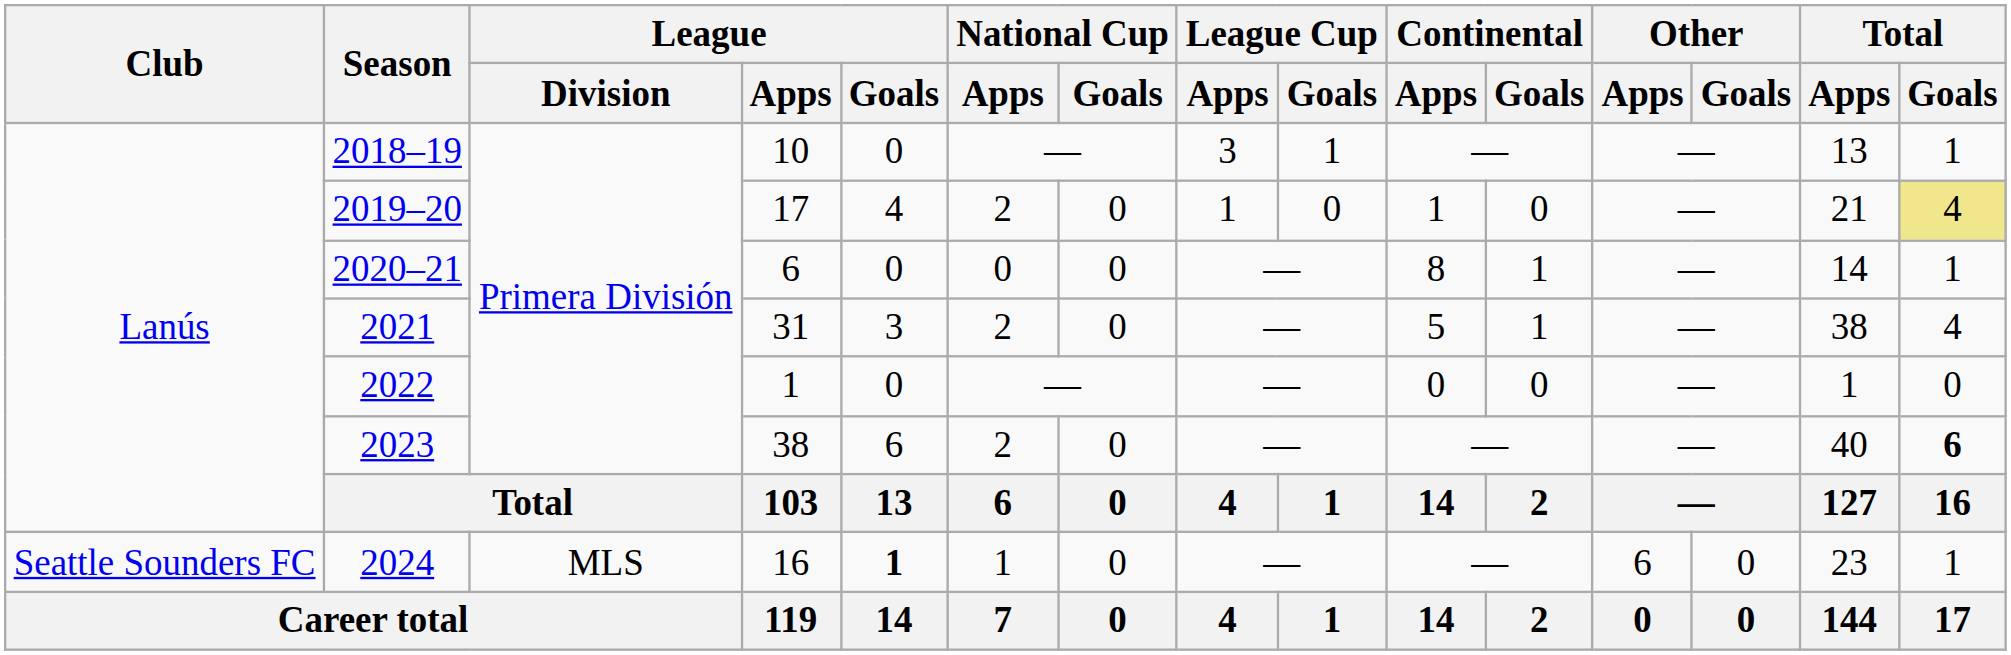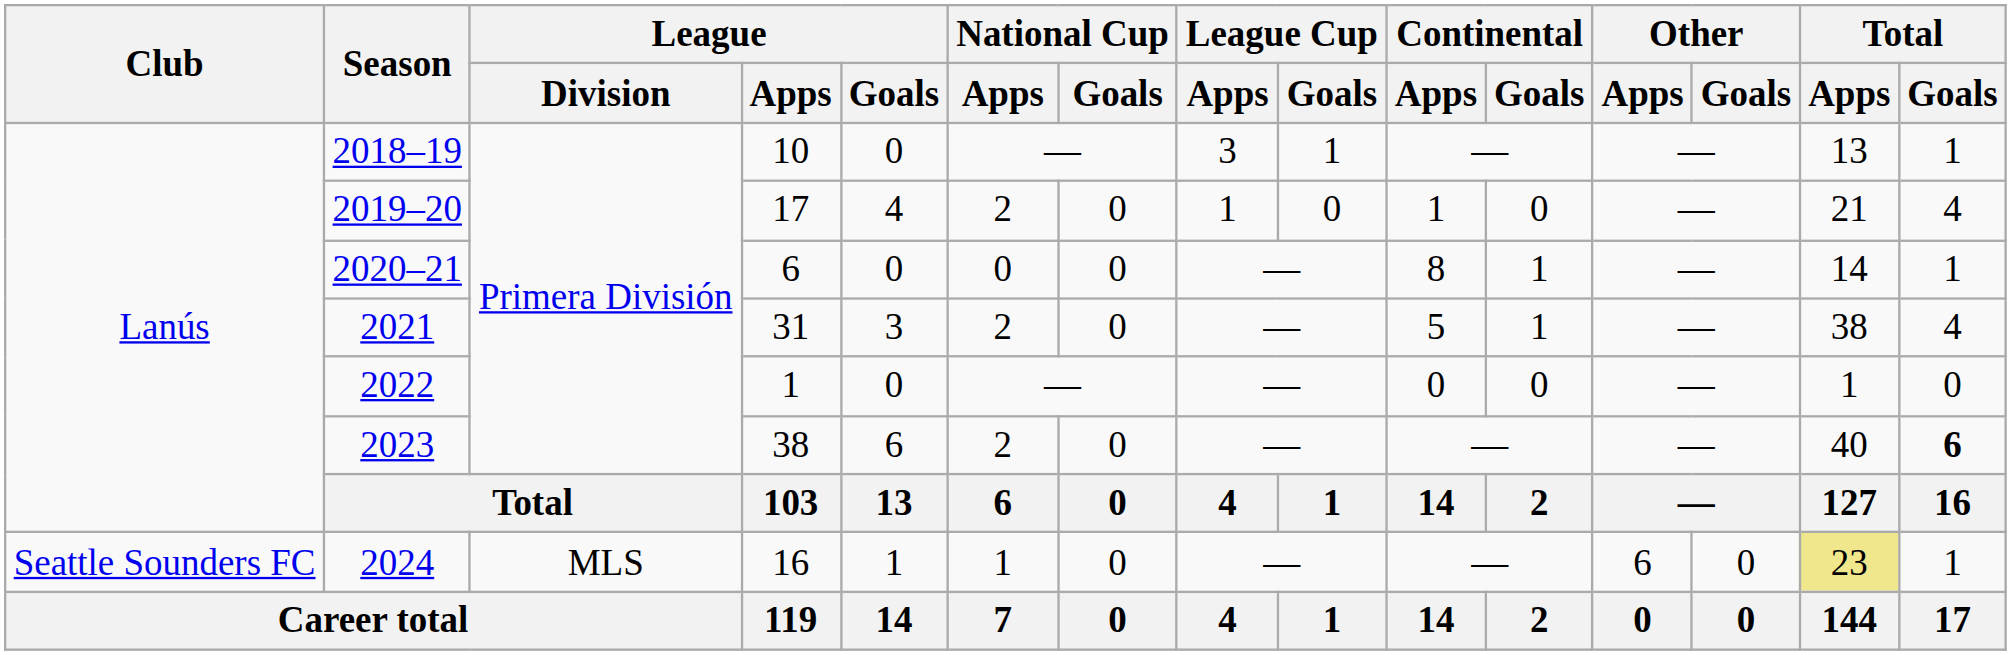(1953, 209) khaki background -> (1953, 209) no background
(894, 561) bold -> (894, 561) normal
(1849, 561) no background -> (1849, 561) khaki background
